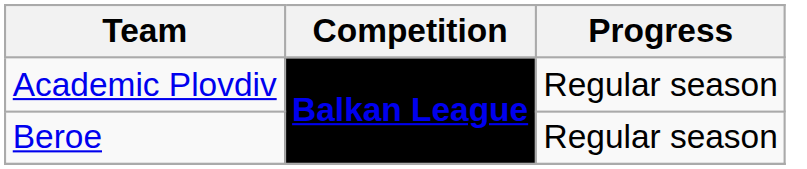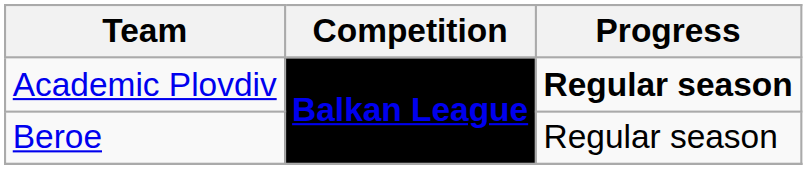(661, 84) normal -> (668, 84) bold
